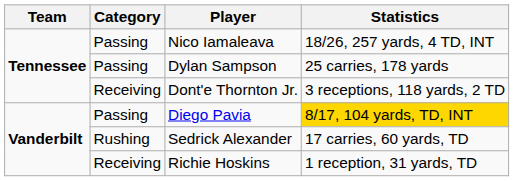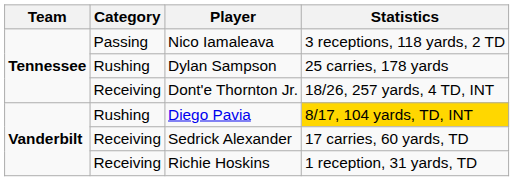(400, 41) 18/26, 257 yards, 4 TD, INT -> (405, 41) 3 receptions, 118 yards, 2 TD
(121, 65) Passing -> (122, 65) Rushing
(405, 90) 3 receptions, 118 yards, 2 TD -> (400, 90) 18/26, 257 yards, 4 TD, INT
(121, 114) Passing -> (122, 114) Rushing
(122, 138) Rushing -> (127, 138) Receiving
